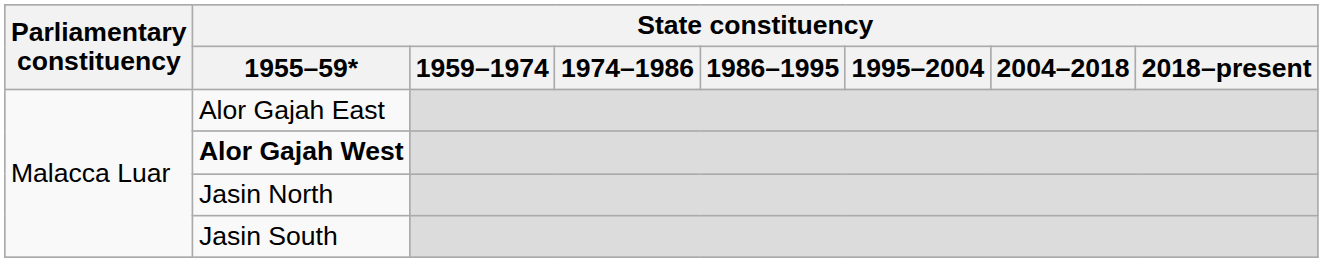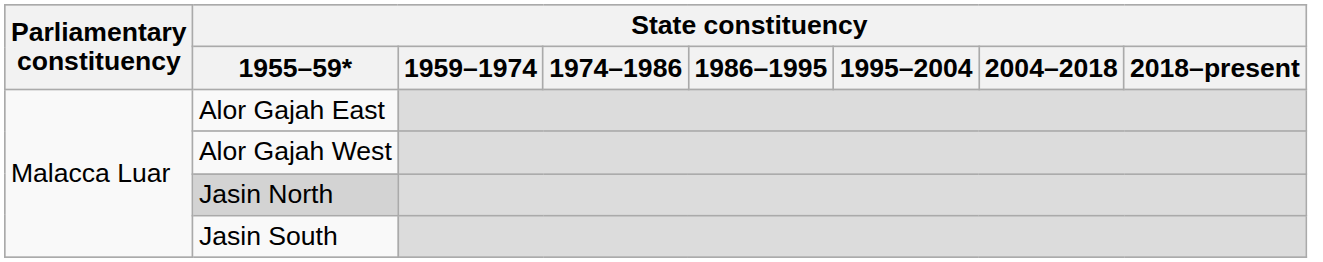(301, 151) bold -> (295, 151) normal
(266, 194) no background -> (266, 194) lightgrey background
